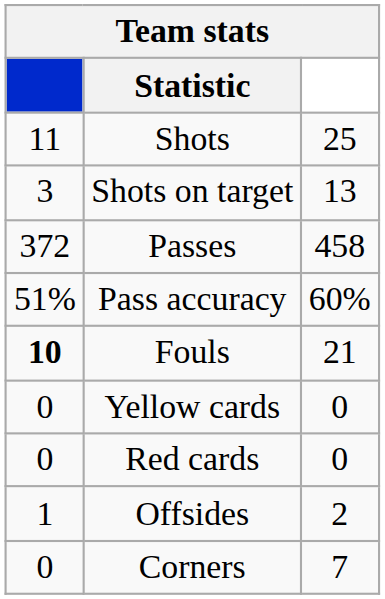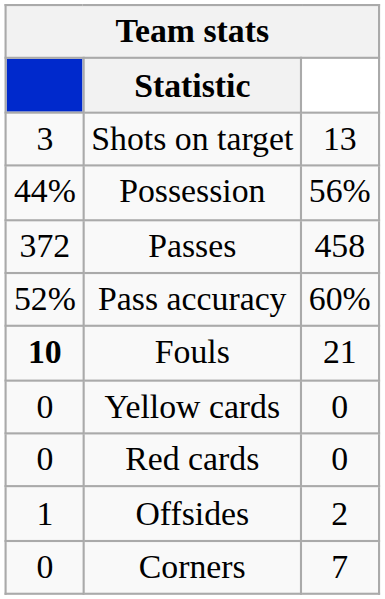- row: (192, 138)
+ row: (192, 191)
(45, 298) 51% -> (45, 298) 52%
